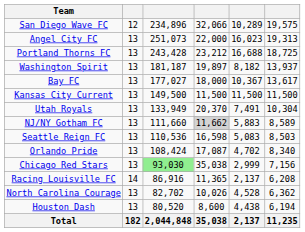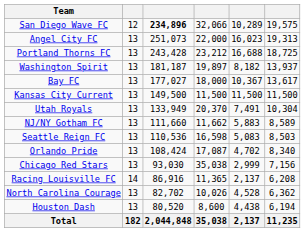(168, 26) normal -> (168, 26) bold
(211, 123) lightgrey background -> (211, 123) no background
(168, 165) lightgreen background -> (168, 165) no background
